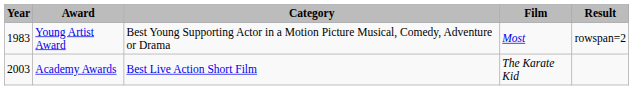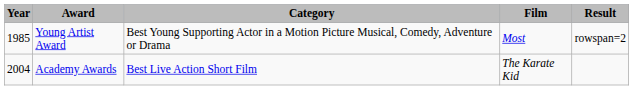(19, 38) 1983 -> (19, 38) 1985
(19, 69) 2003 -> (19, 69) 2004
